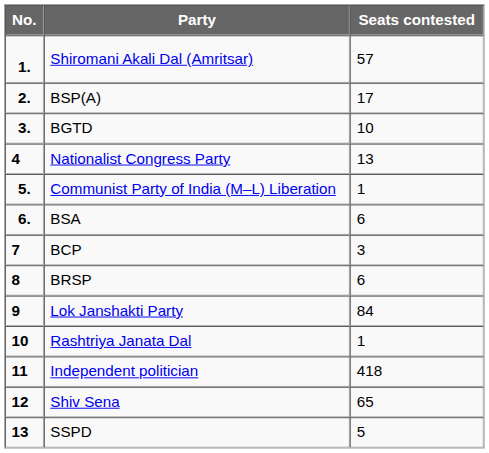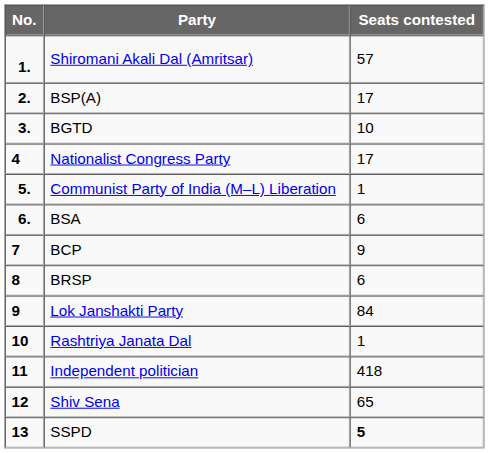(365, 158) 13 -> (365, 158) 17
(361, 250) 3 -> (361, 250) 9
(361, 432) normal -> (361, 432) bold
